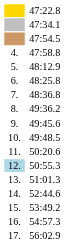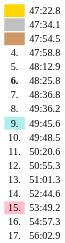(15, 81) normal -> (15, 81) bold
(15, 123) no background -> (15, 123) paleturquoise background
(15, 165) lightblue background -> (15, 165) no background
(15, 207) no background -> (15, 207) pink background
